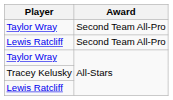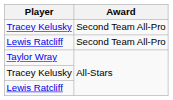(32, 27) Taylor Wray -> (39, 27) Tracey Kelusky
